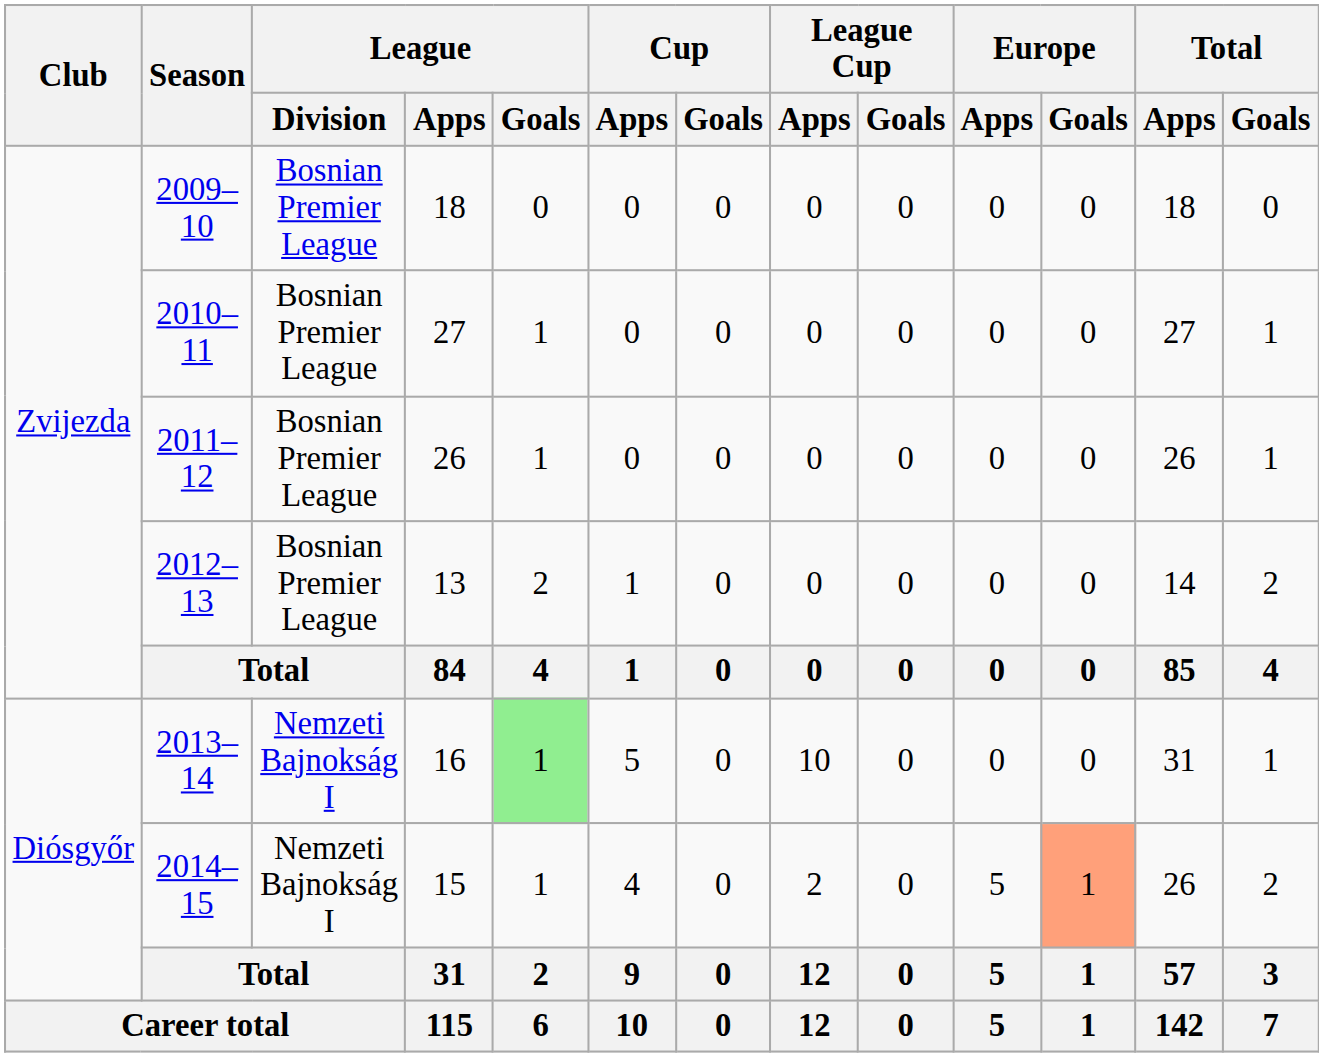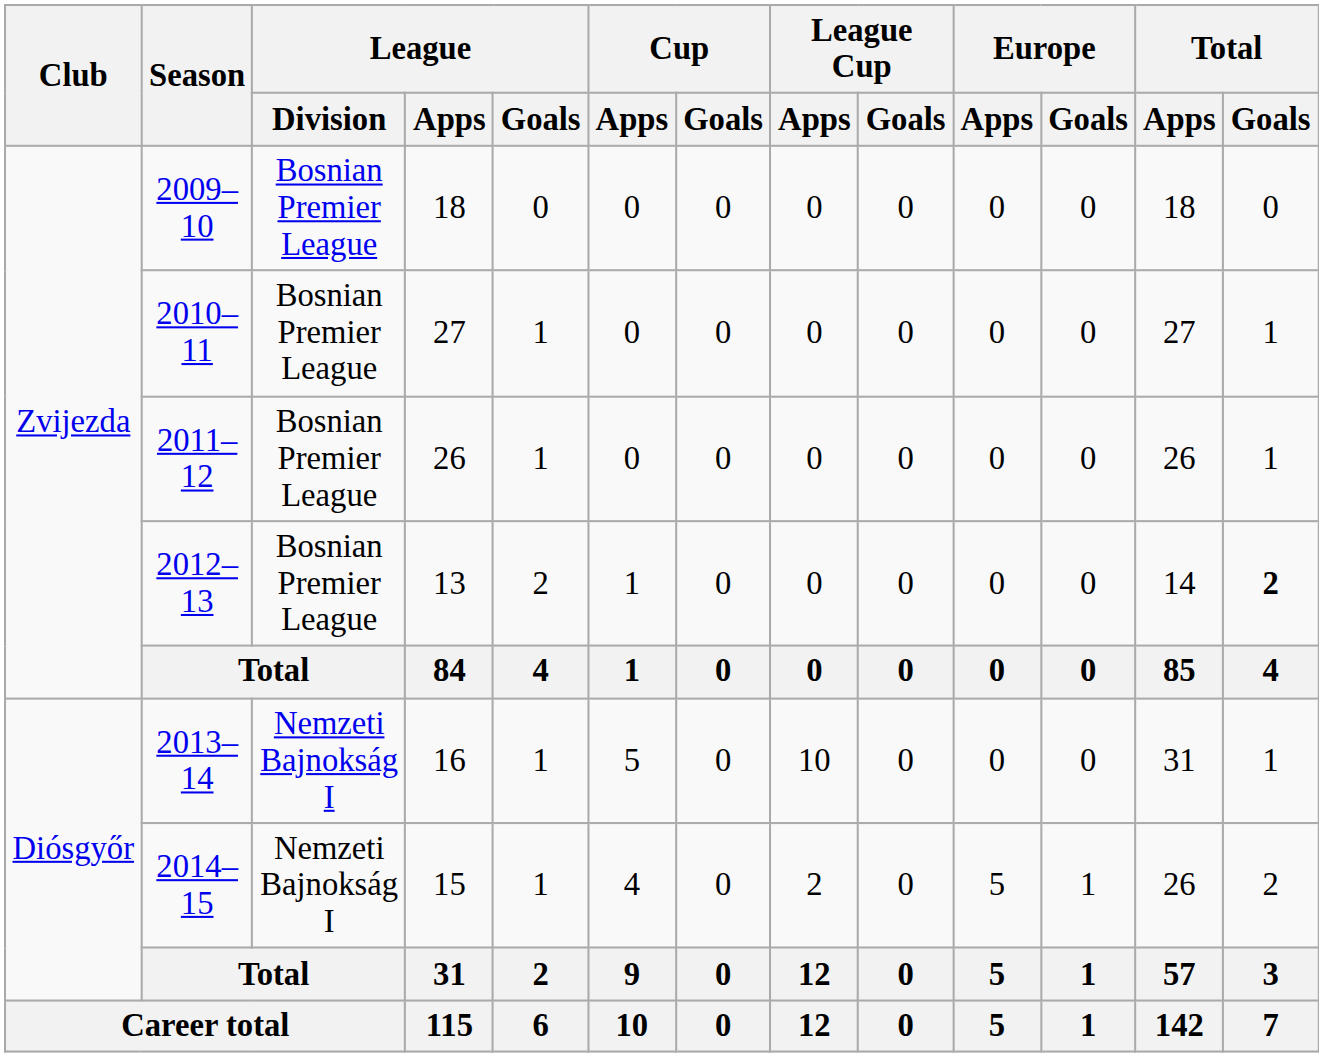(1271, 582) normal -> (1271, 582) bold
(541, 759) lightgreen background -> (541, 759) no background
(1088, 885) lightsalmon background -> (1088, 885) no background
